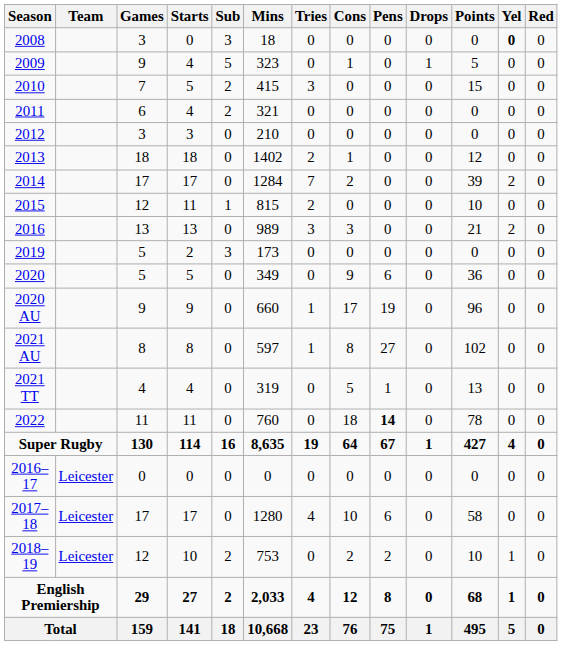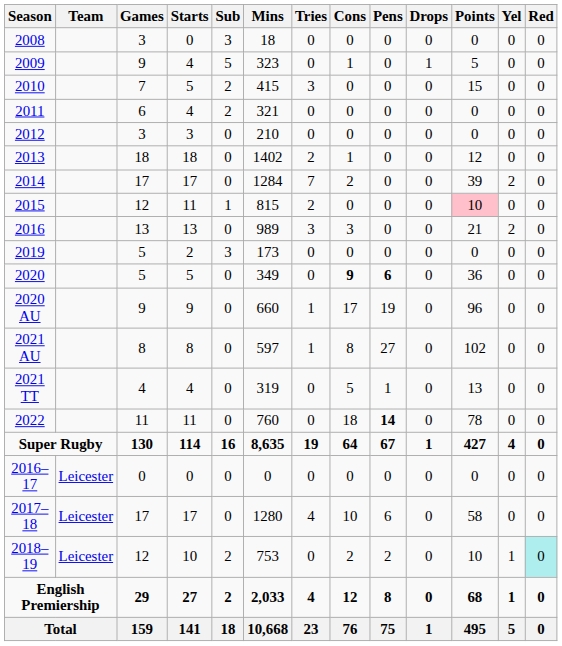(511, 39) bold -> (511, 39) normal
(475, 205) no background -> (475, 205) pink background
(350, 275) normal -> (350, 275) bold
(388, 275) normal -> (388, 275) bold
(541, 556) no background -> (541, 556) paleturquoise background
